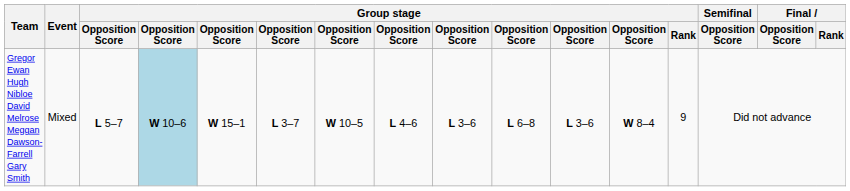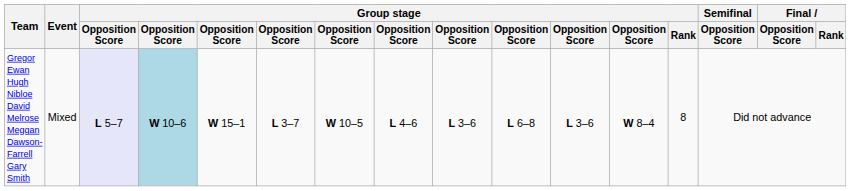(109, 124) no background -> (109, 124) lavender background
(683, 118) 9 -> (683, 118) 8
